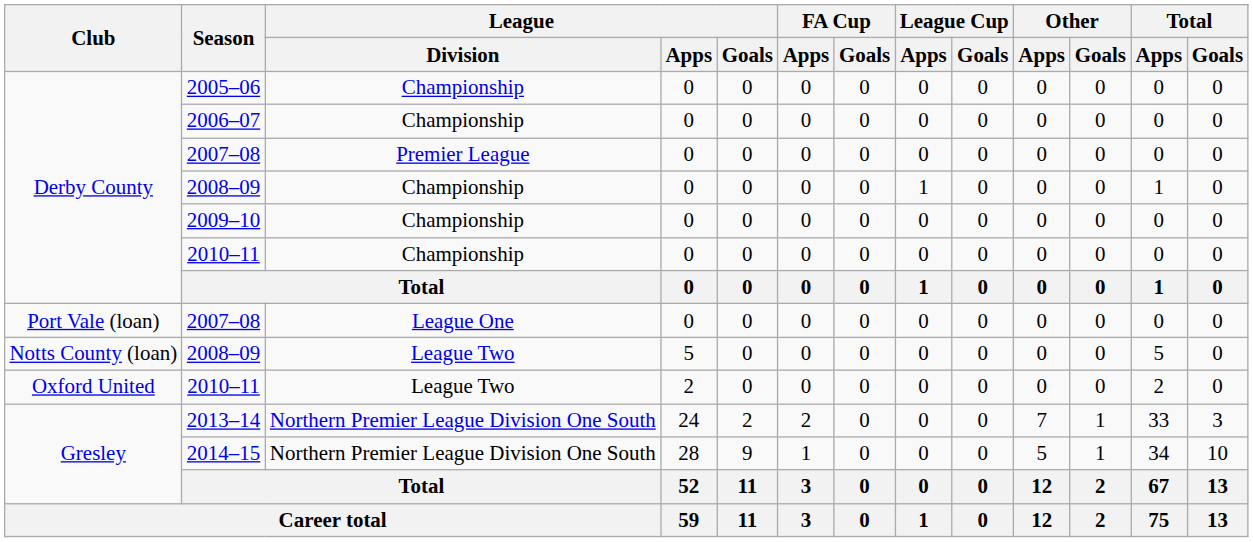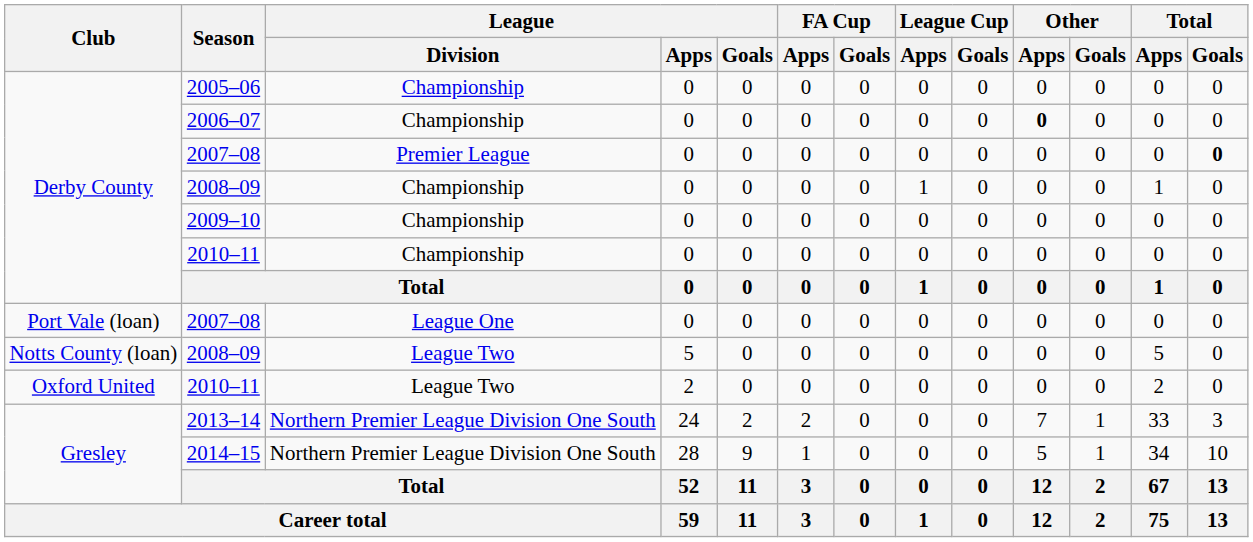(1042, 120) normal -> (1042, 120) bold
(1217, 154) normal -> (1217, 154) bold
